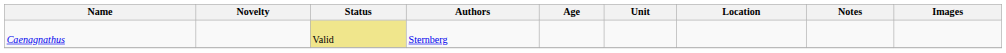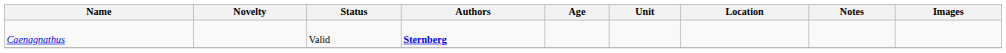(323, 39) khaki background -> (319, 39) no background
(428, 39) normal -> (425, 39) bold
